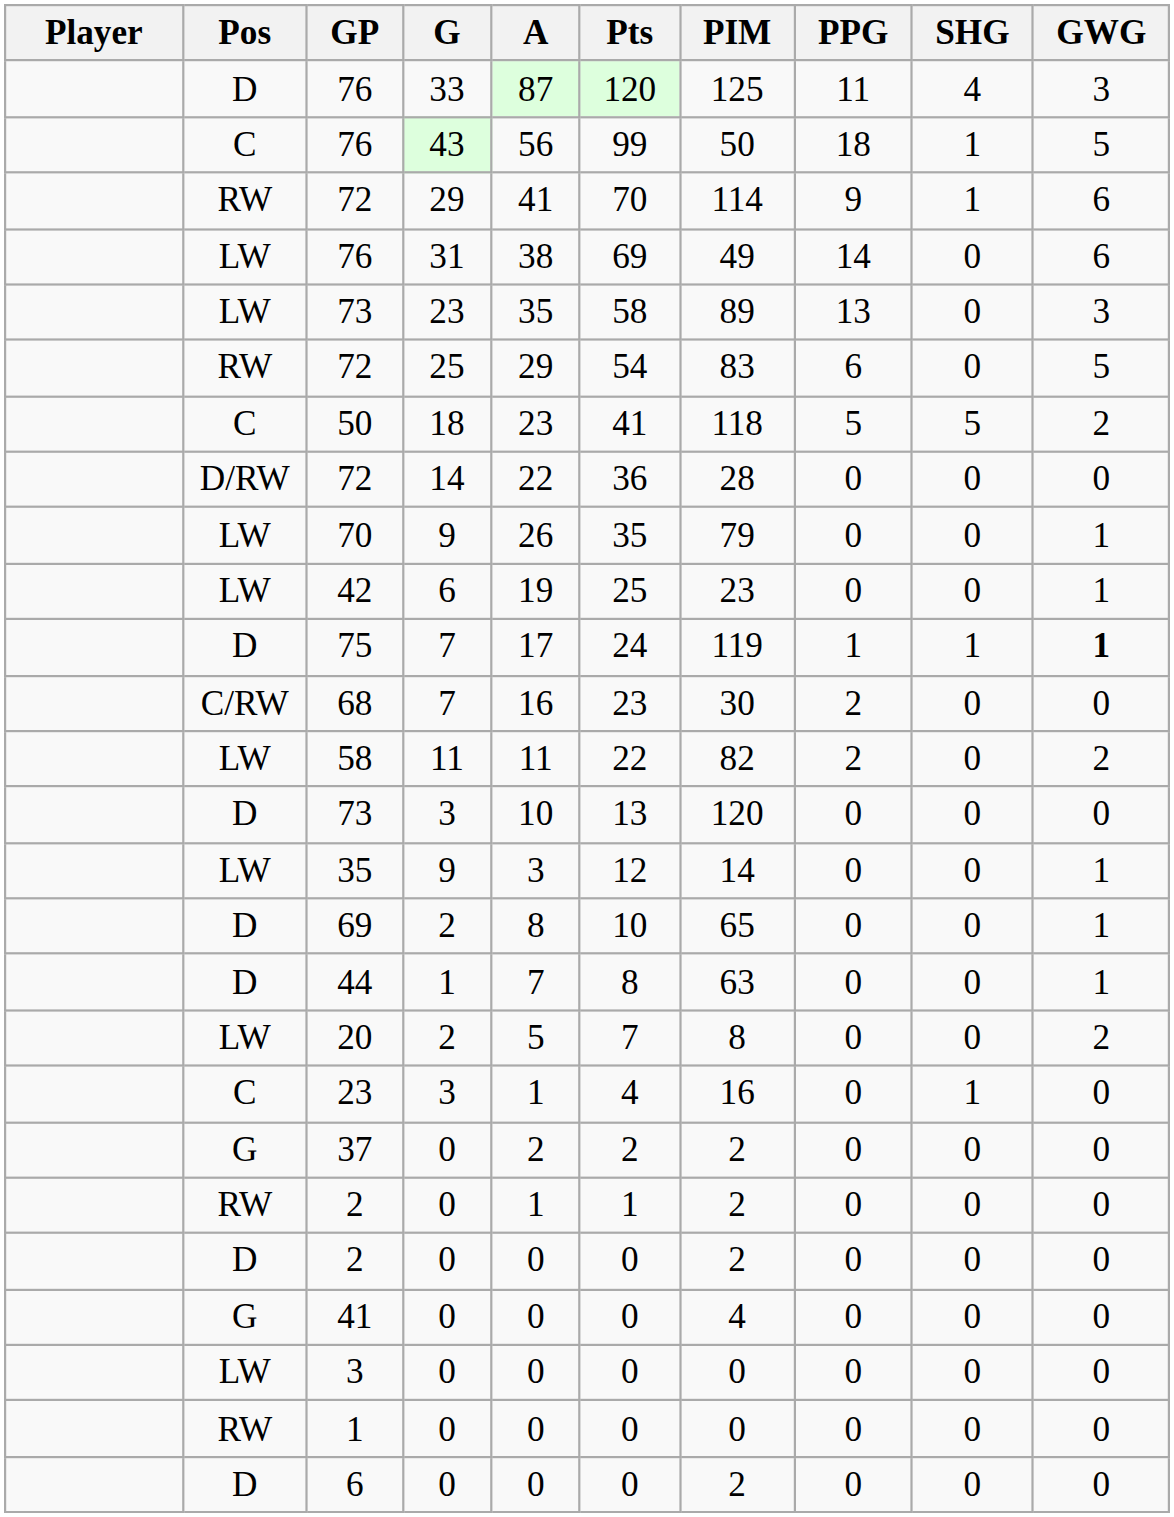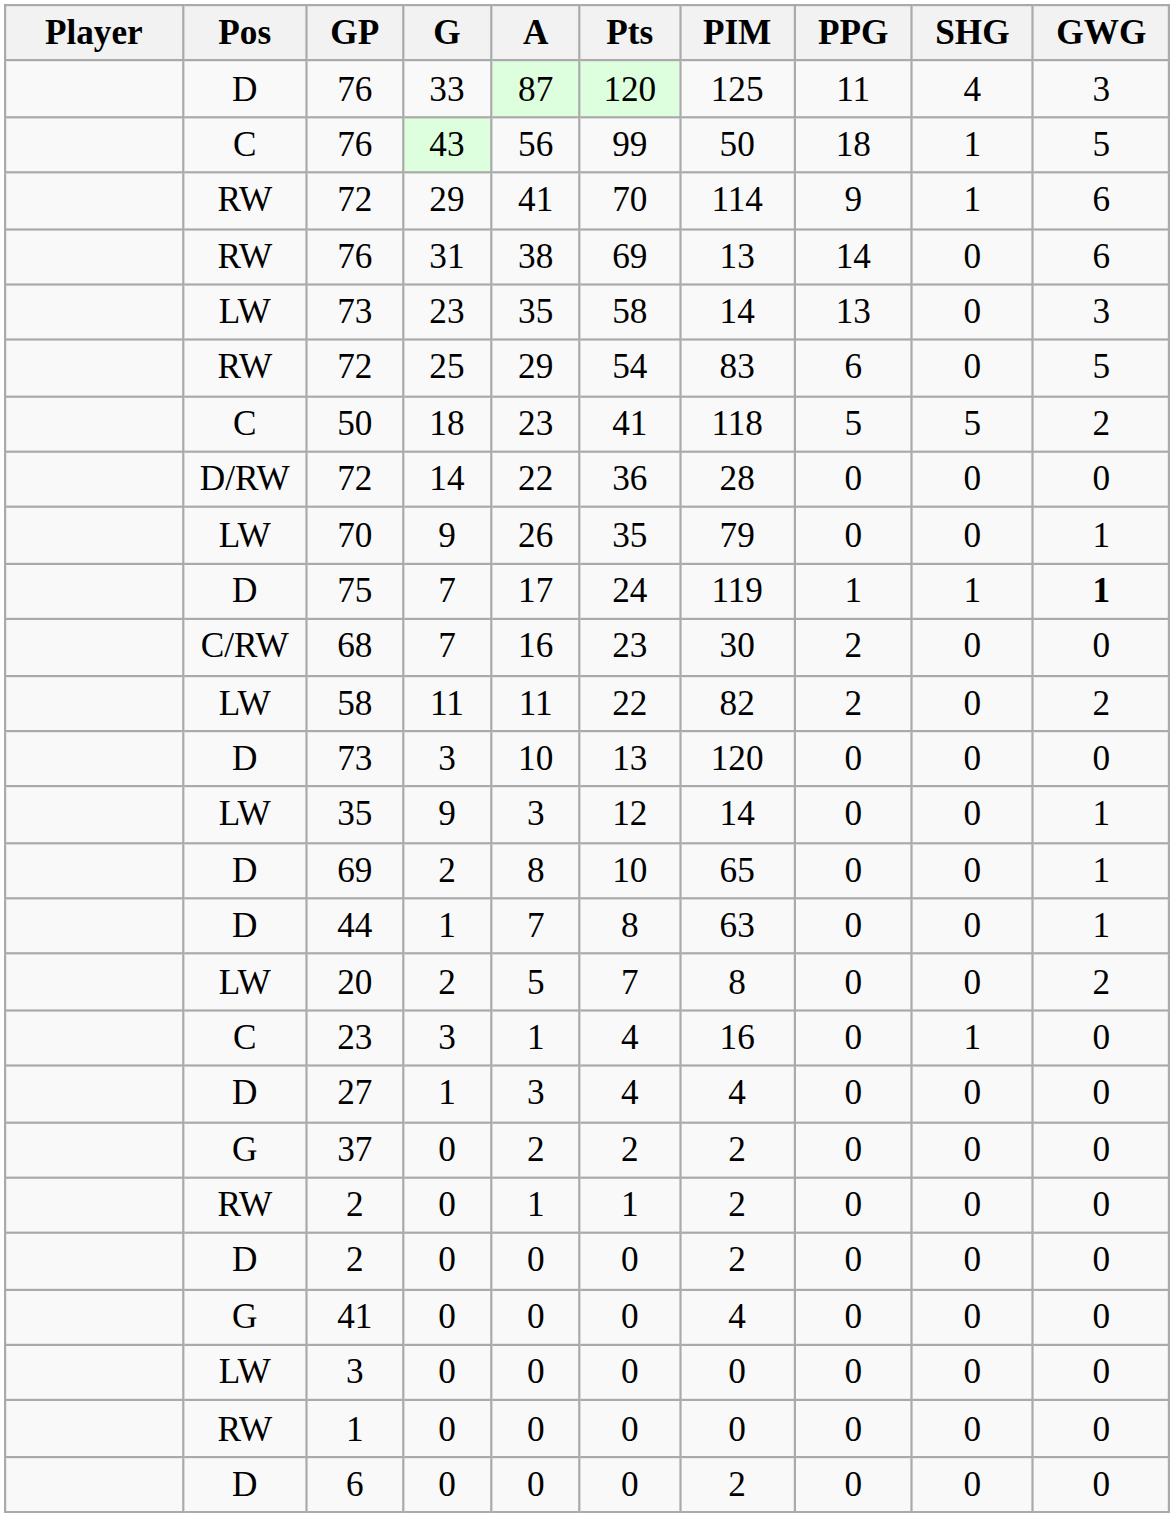(245, 255) LW -> (245, 255) RW
(737, 255) 49 -> (737, 255) 13
(737, 311) 89 -> (737, 311) 14
- row: (355, 590)
+ row: (355, 1093)
